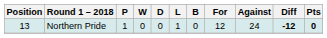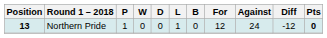(24, 25) normal -> (24, 25) bold
(289, 25) bold -> (289, 25) normal
